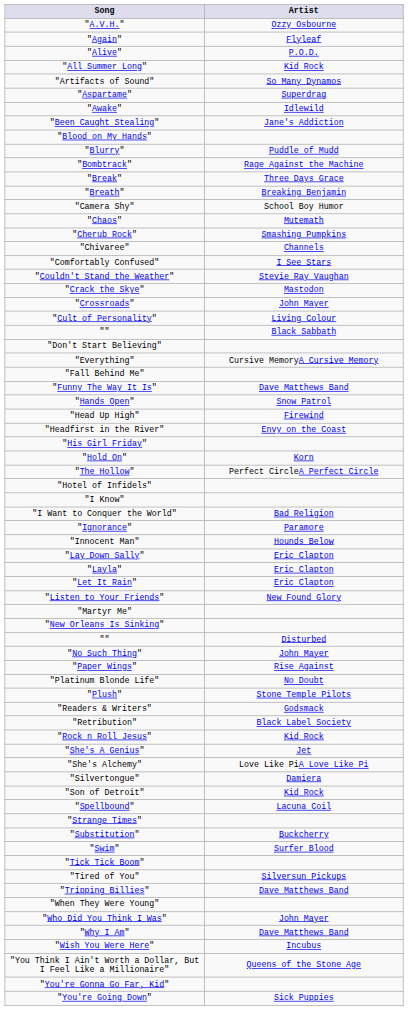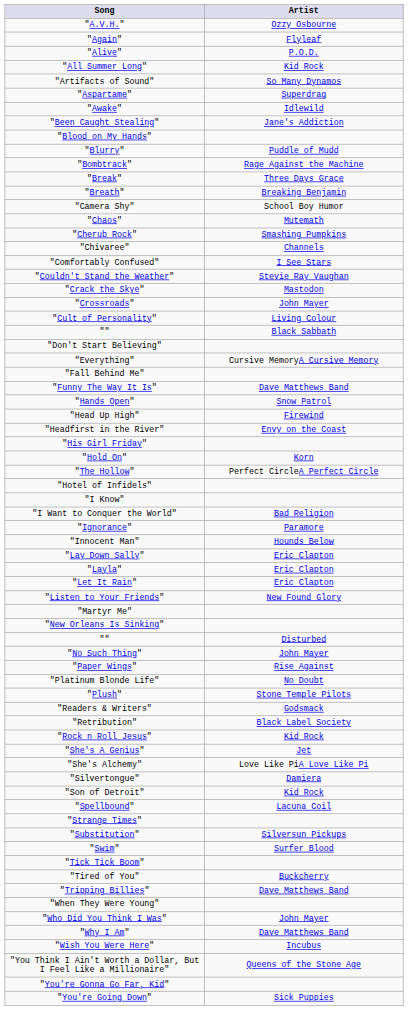(304, 835) Buckcherry -> (304, 835) Silversun Pickups
(304, 877) Silversun Pickups -> (304, 877) Buckcherry
